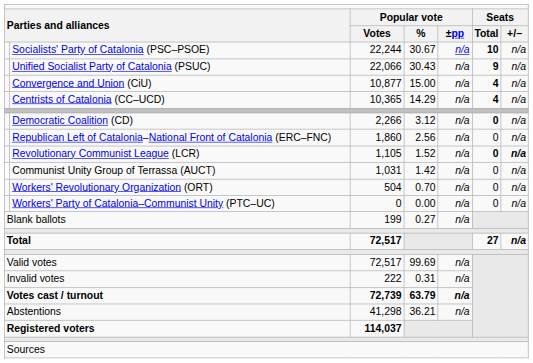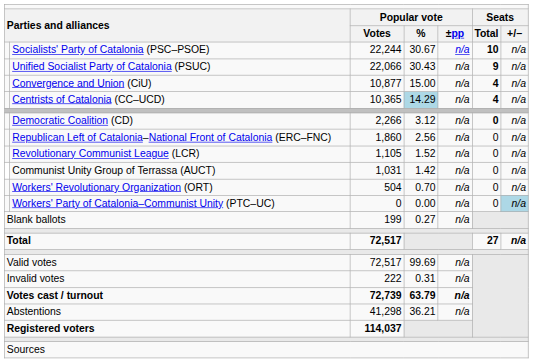(423, 100) no background -> (423, 100) lightblue background
(496, 154) bold -> (496, 154) normal
(518, 154) bold -> (519, 154) normal
(519, 203) no background -> (519, 203) lightblue background
